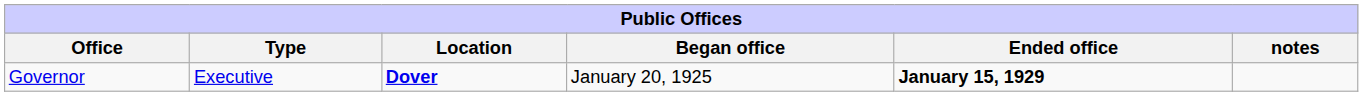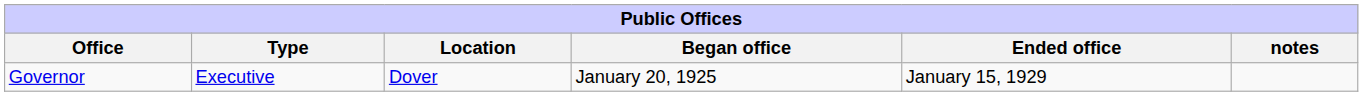(412, 76) bold -> (413, 76) normal
(971, 76) bold -> (976, 76) normal
